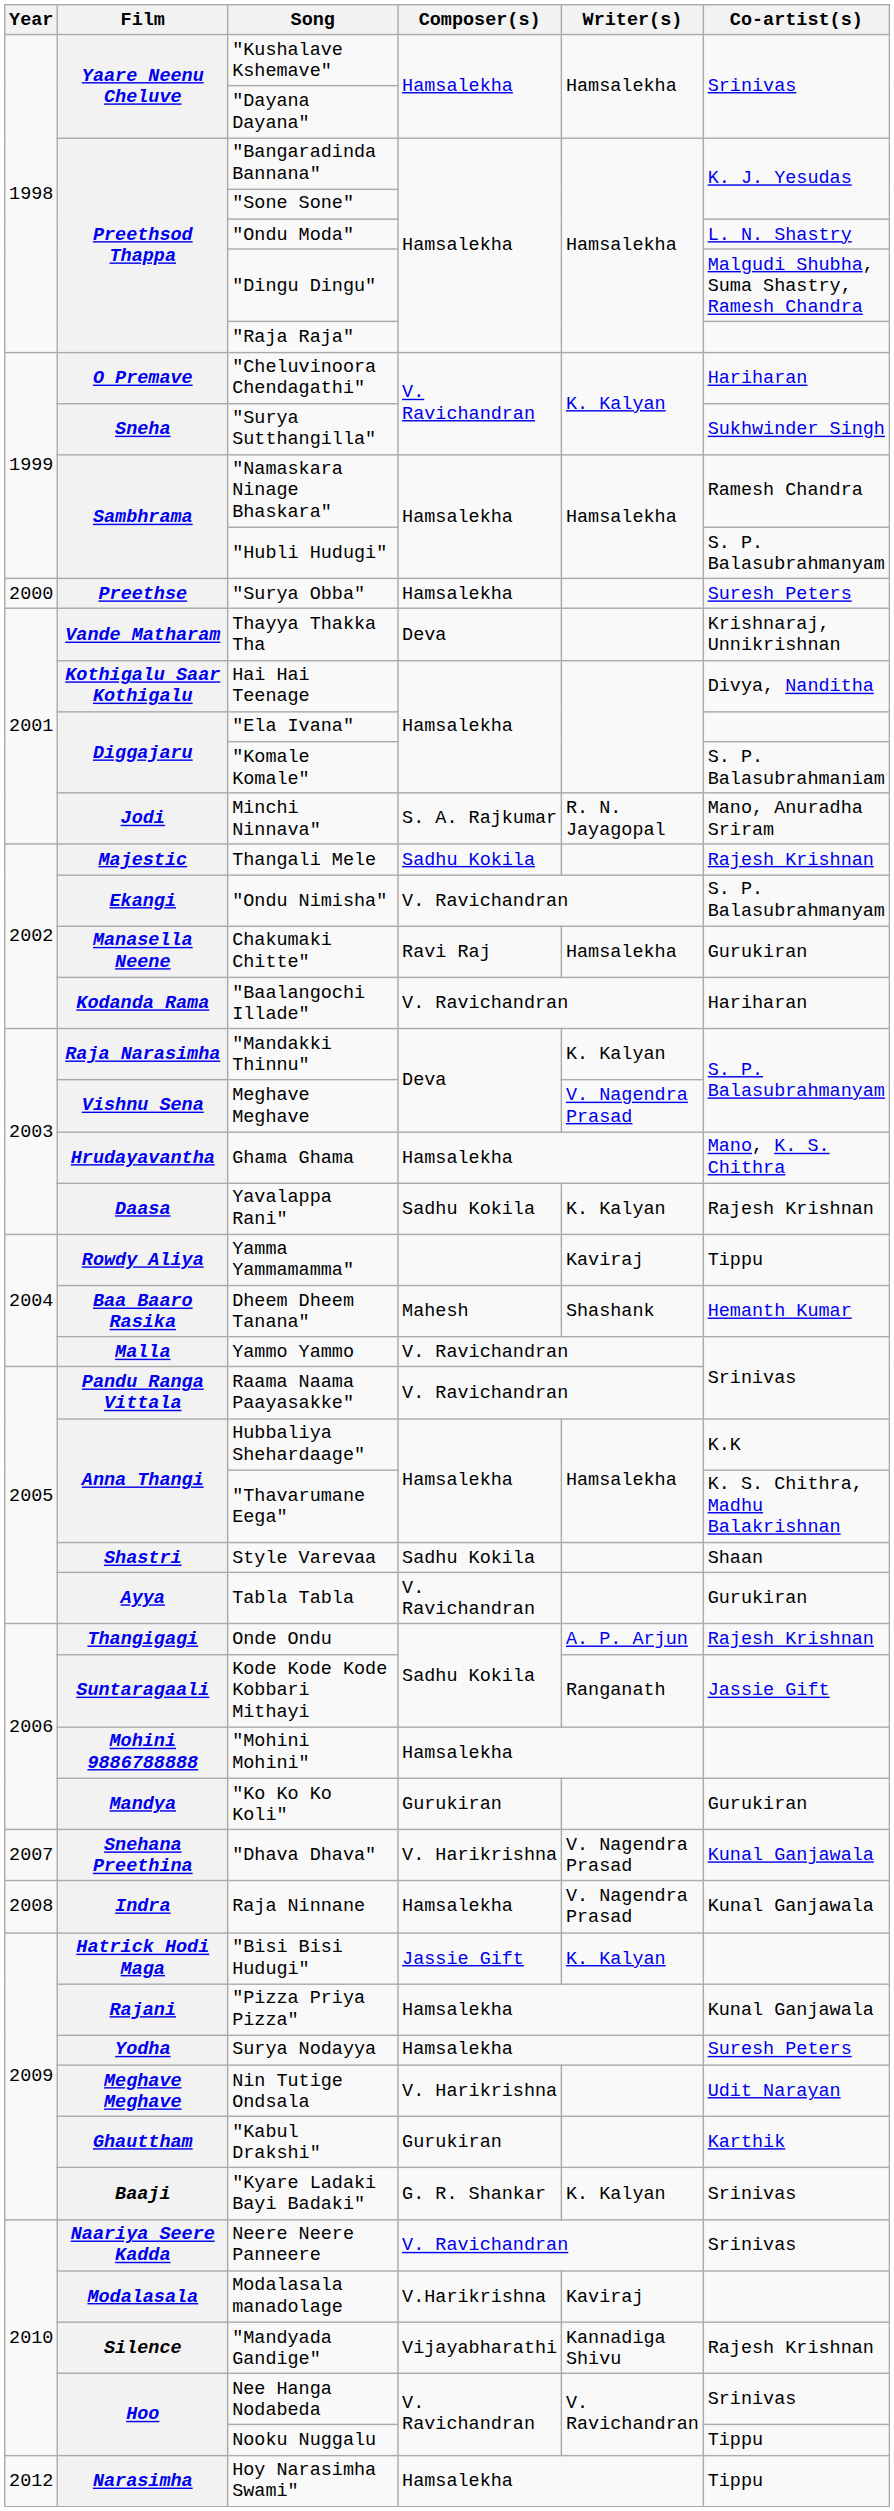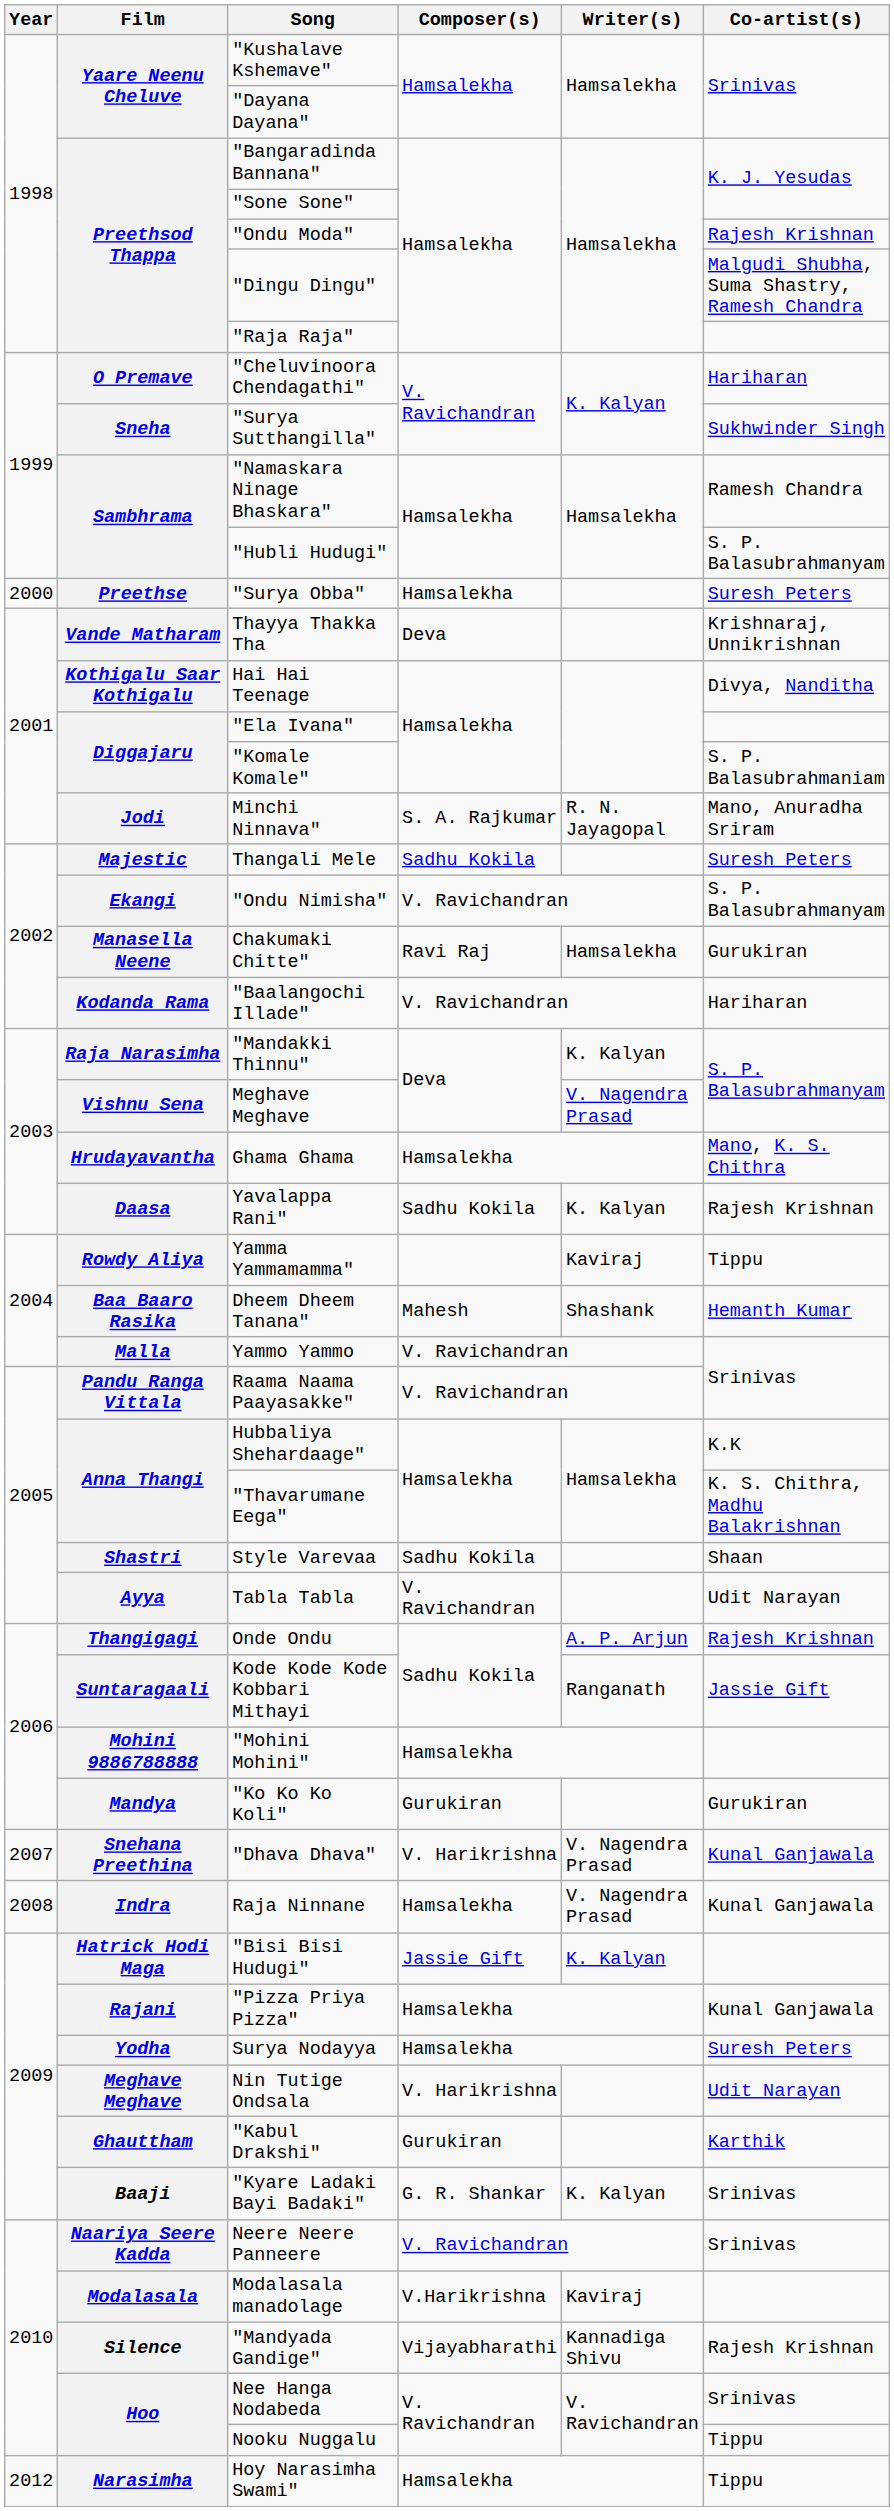(780, 234) L. N. Shastry -> (791, 234) Rajesh Krishnan
(791, 860) Rajesh Krishnan -> (780, 860) Suresh Peters
(758, 1598) Gurukiran -> (774, 1598) Udit Narayan
